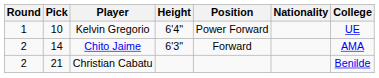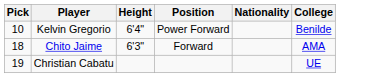- column: (24, 13)
(352, 30) UE -> (314, 30) Benilde
(57, 47) 14 -> (18, 47) 18
(57, 64) 21 -> (18, 64) 19
(352, 64) Benilde -> (314, 64) UE
